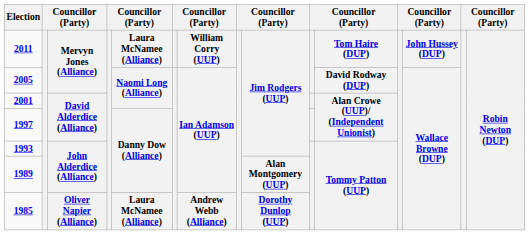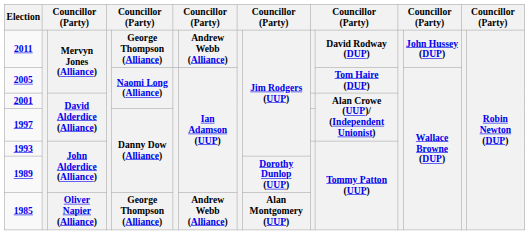(142, 48) Laura McNamee (Alliance) -> (142, 48) George Thompson (Alliance)
(207, 48) William Corry (UUP) -> (208, 48) Andrew Webb (Alliance)
(356, 48) Tom Haire (DUP) -> (357, 48) David Rodway (DUP)
(356, 80) David Rodway (DUP) -> (357, 80) Tom Haire (DUP)
(275, 174) Alan Montgomery (UUP) -> (276, 174) Dorothy Dunlop (UUP)
(142, 211) Laura McNamee (Alliance) -> (142, 211) George Thompson (Alliance)
(275, 211) Dorothy Dunlop (UUP) -> (276, 211) Alan Montgomery (UUP)
